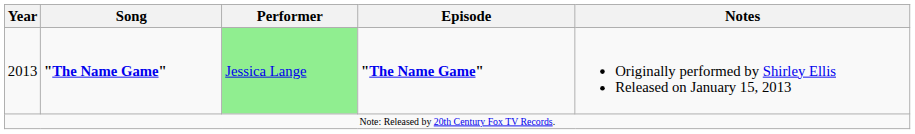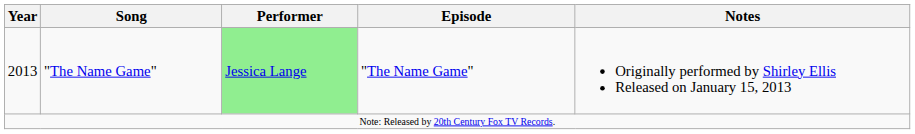(105, 70) bold -> (100, 70) normal
(422, 70) bold -> (417, 70) normal
